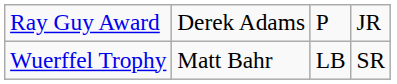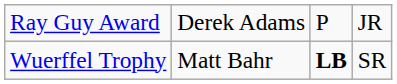(331, 60) normal -> (331, 60) bold
